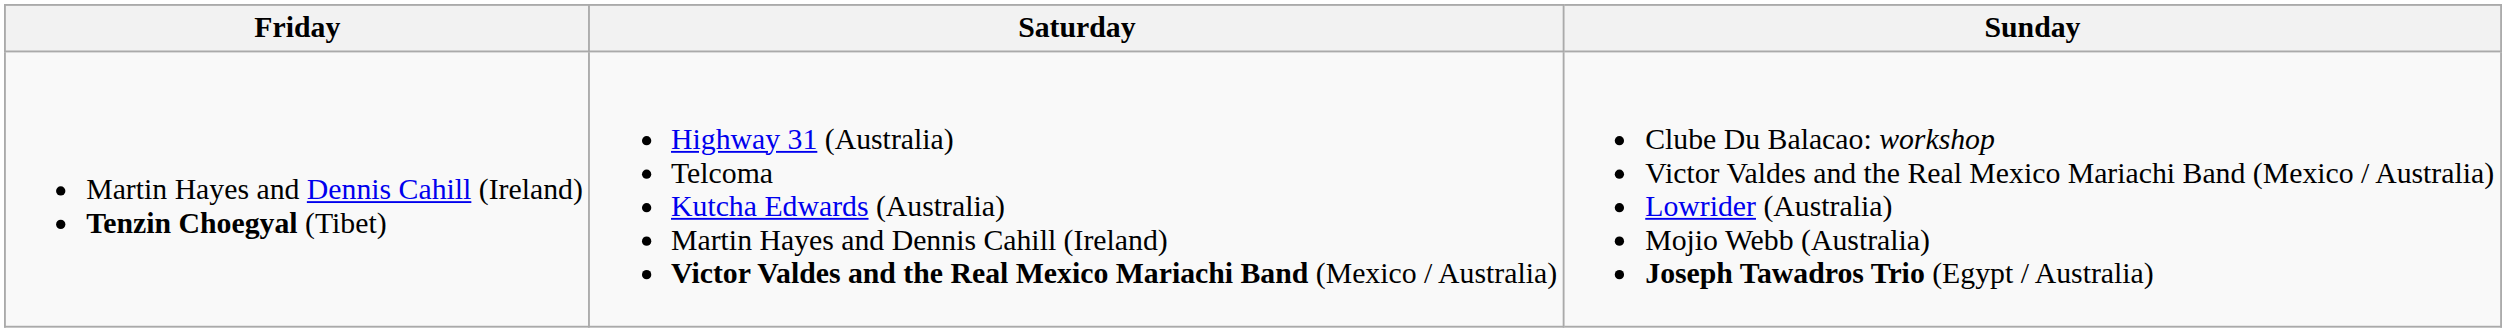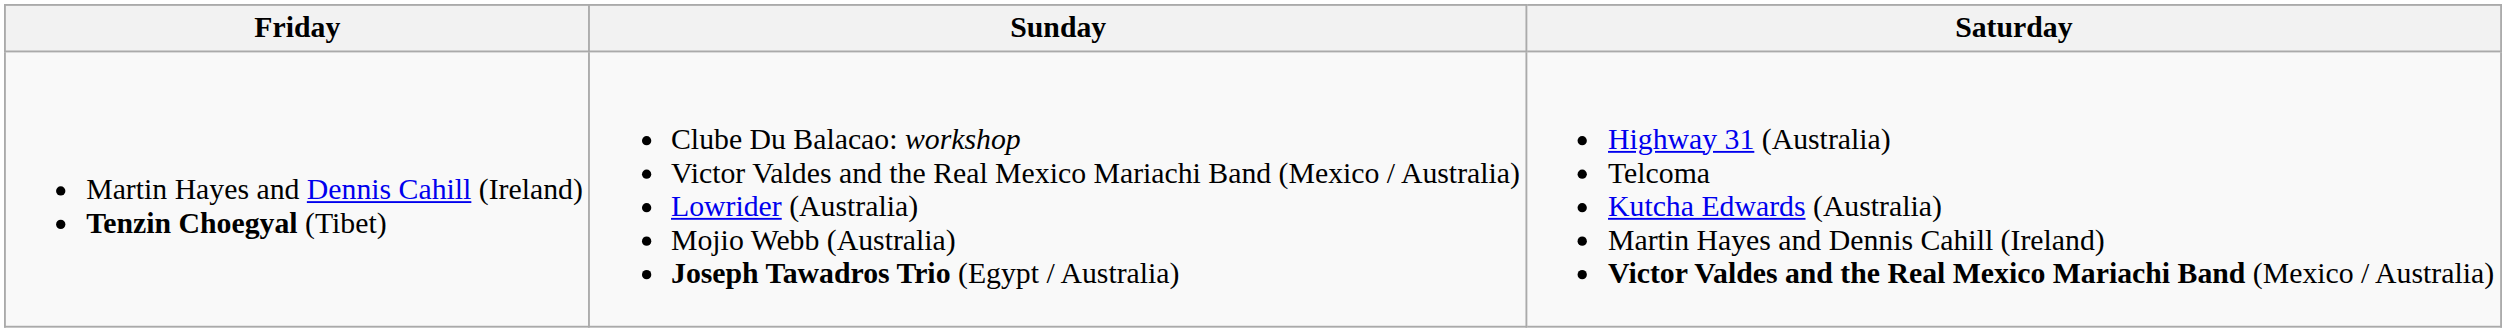columns swapped: (1077, 28) <-> (2032, 28)
